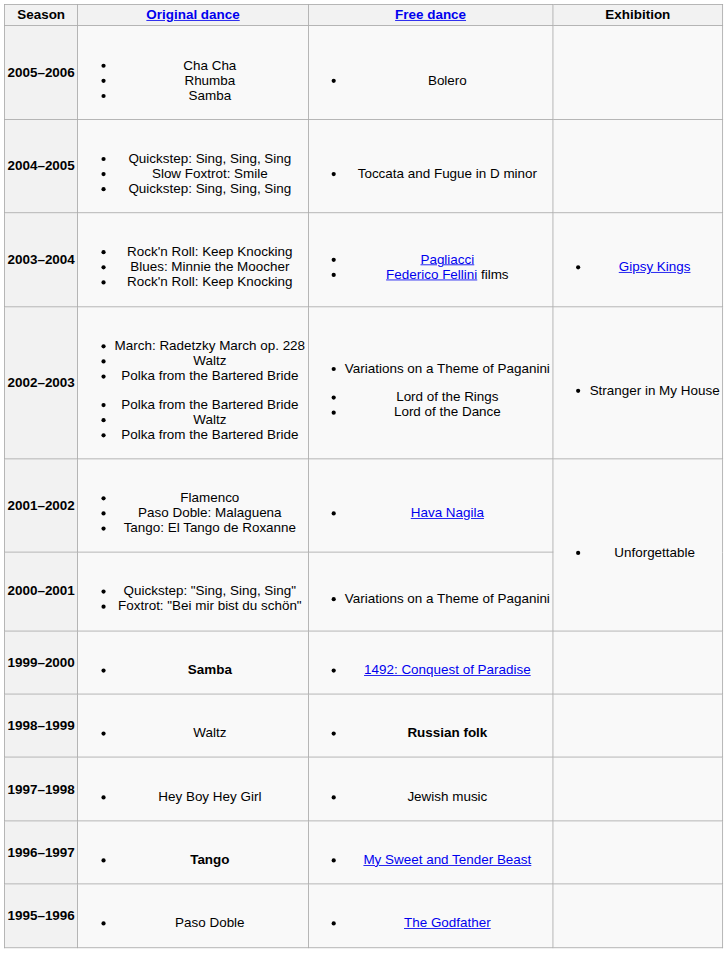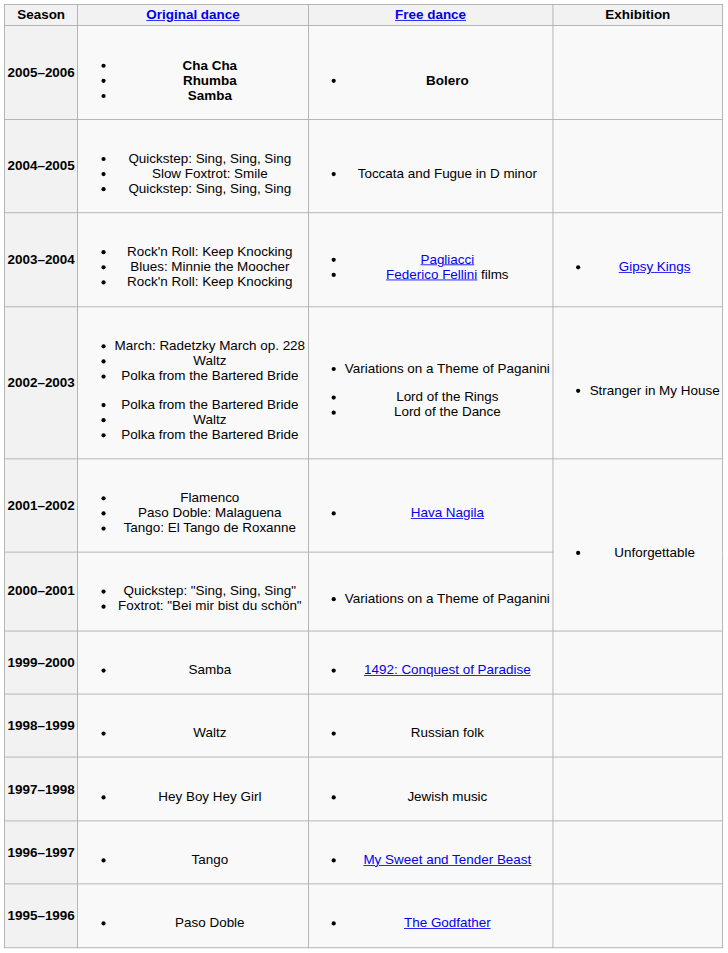(193, 80) normal -> (193, 80) bold
(431, 80) normal -> (431, 80) bold
(193, 670) bold -> (193, 670) normal
(431, 733) bold -> (431, 733) normal
(193, 860) bold -> (193, 860) normal
